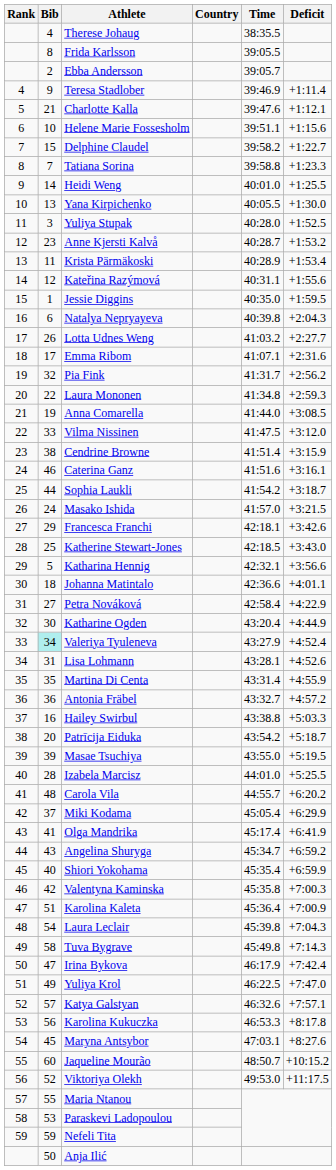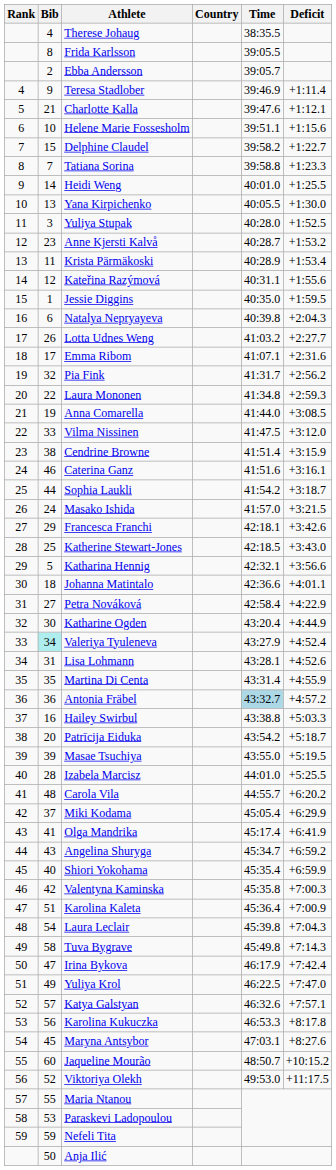(262, 699) no background -> (262, 699) lightblue background
